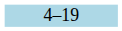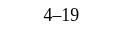(61, 15) lightblue background -> (61, 15) no background
